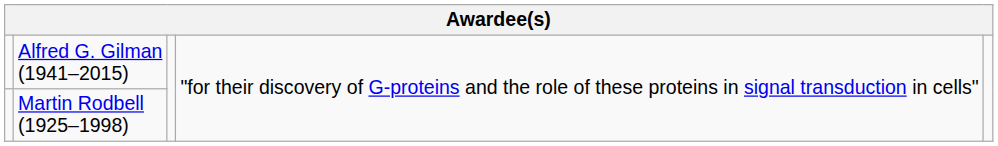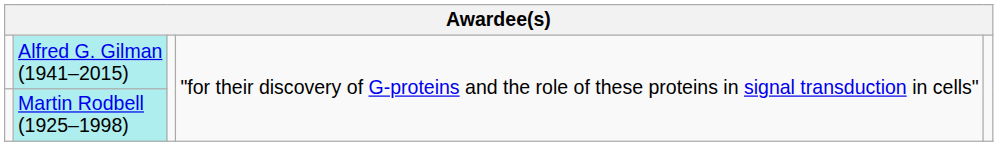(90, 61) no background -> (90, 61) paleturquoise background
(81, 114) no background -> (81, 114) paleturquoise background
